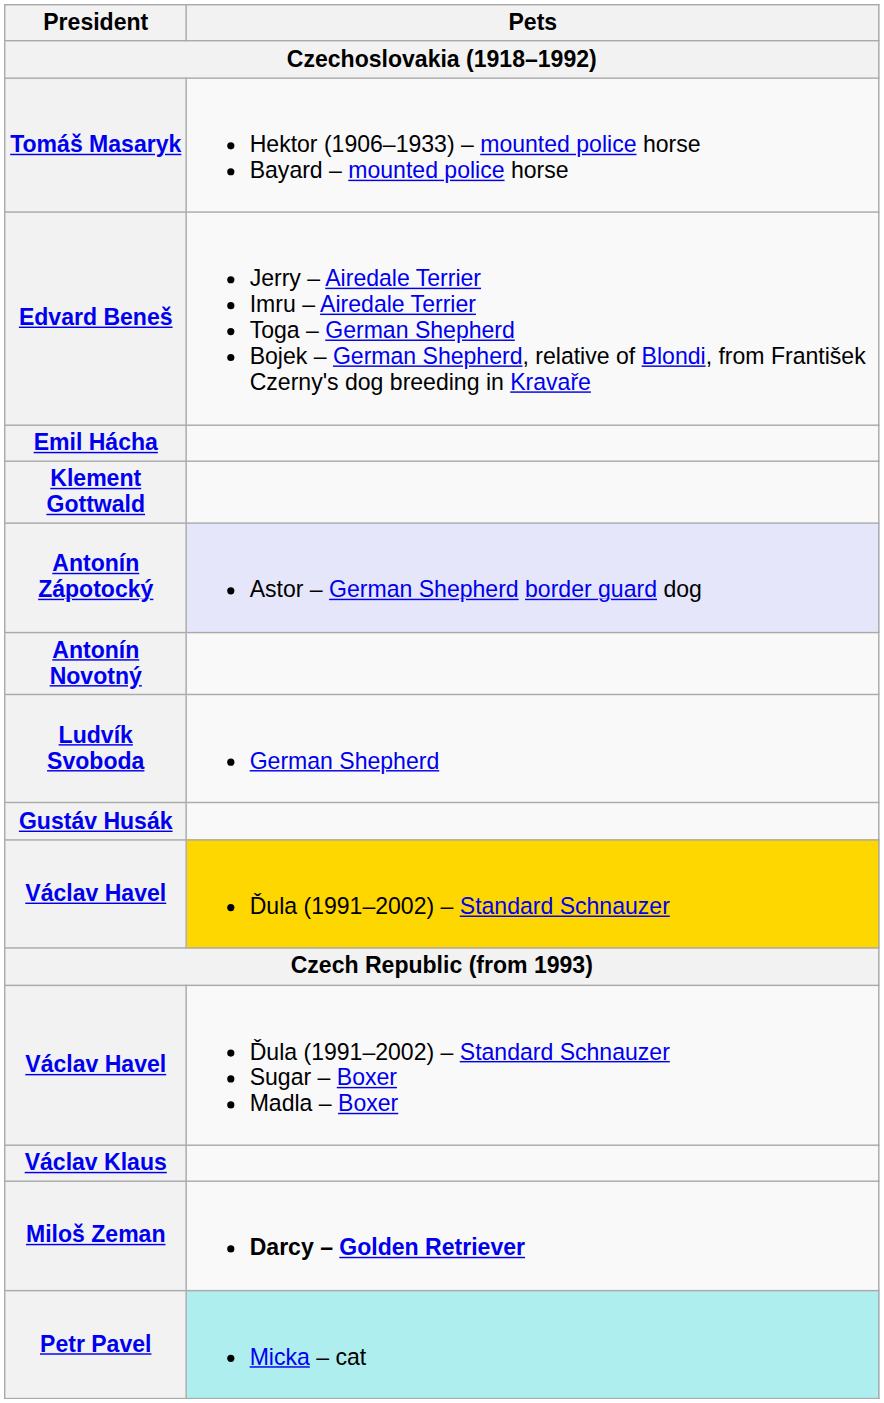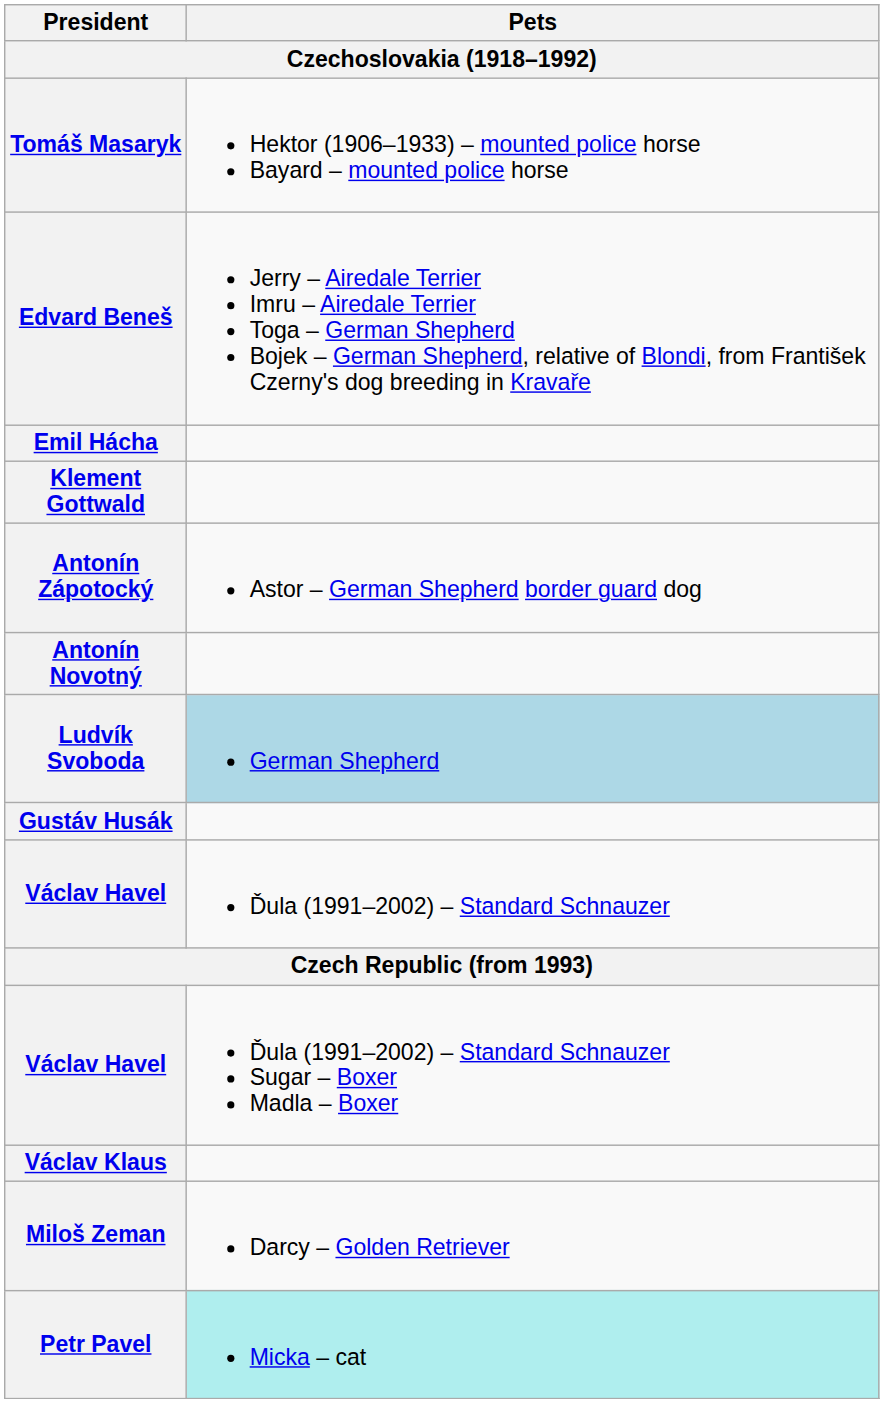(533, 591) lavender background -> (533, 591) no background
(533, 762) no background -> (533, 762) lightblue background
(533, 907) gold background -> (533, 907) no background
(533, 1249) bold -> (533, 1249) normal
